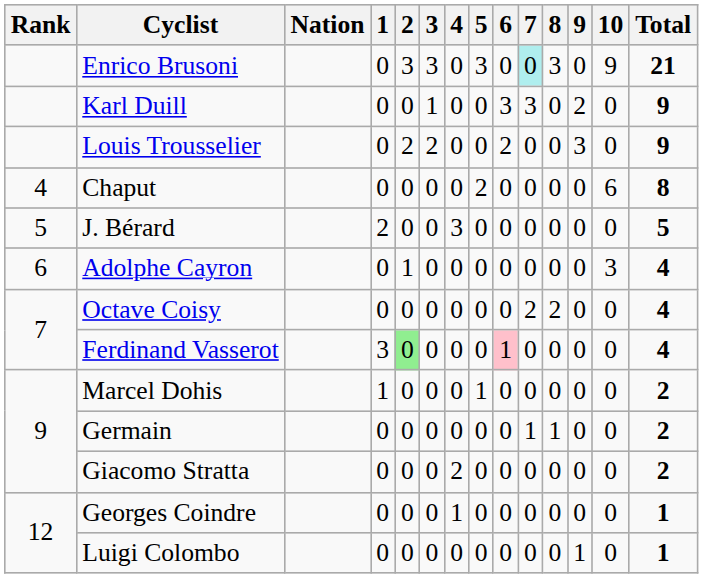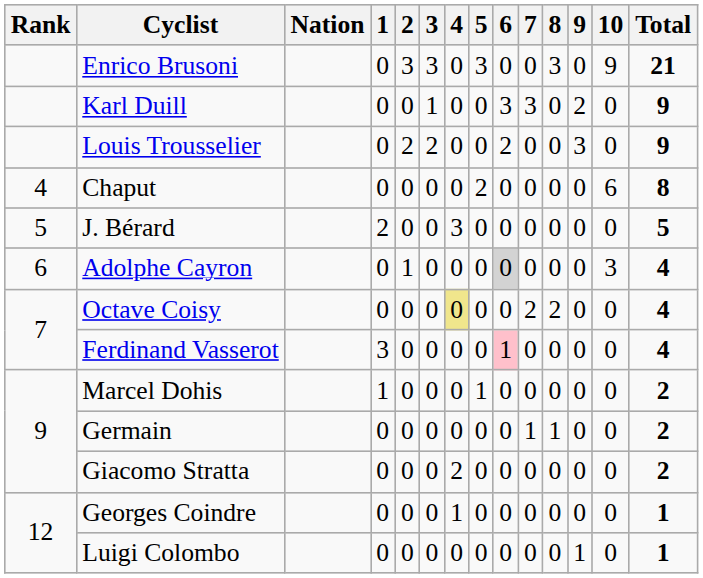(530, 65) paleturquoise background -> (530, 65) no background
(506, 268) no background -> (506, 268) lightgrey background
(457, 308) no background -> (457, 308) khaki background
(407, 349) lightgreen background -> (407, 349) no background
